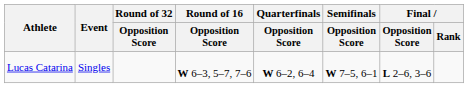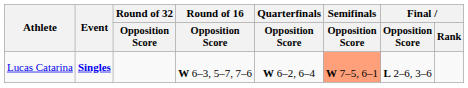(94, 67) normal -> (94, 67) bold
(351, 74) no background -> (352, 74) lightsalmon background
